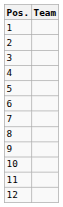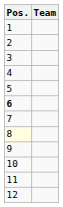(9, 104) normal -> (9, 104) bold
(9, 134) no background -> (9, 134) lightyellow background
